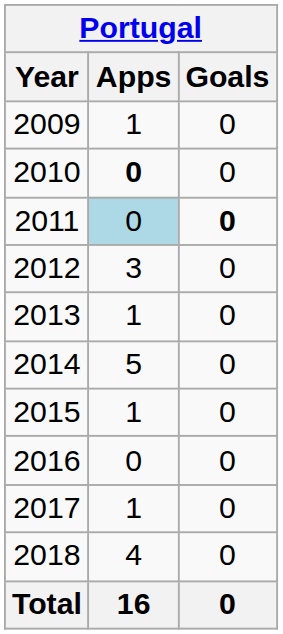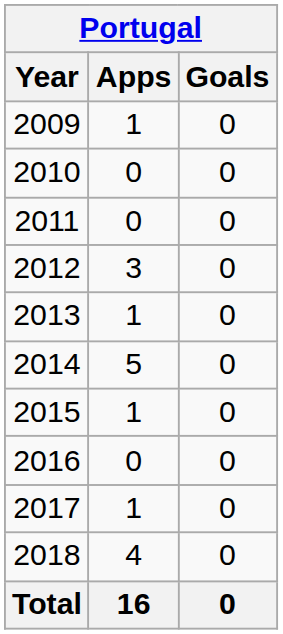(134, 172) bold -> (134, 172) normal
(134, 220) lightblue background -> (134, 220) no background
(227, 220) bold -> (227, 220) normal
